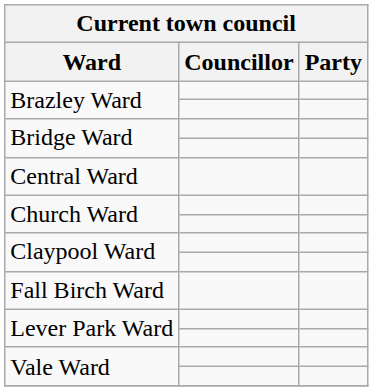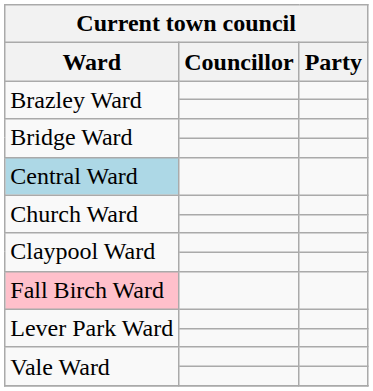(74, 175) no background -> (74, 175) lightblue background
(87, 289) no background -> (87, 289) pink background
